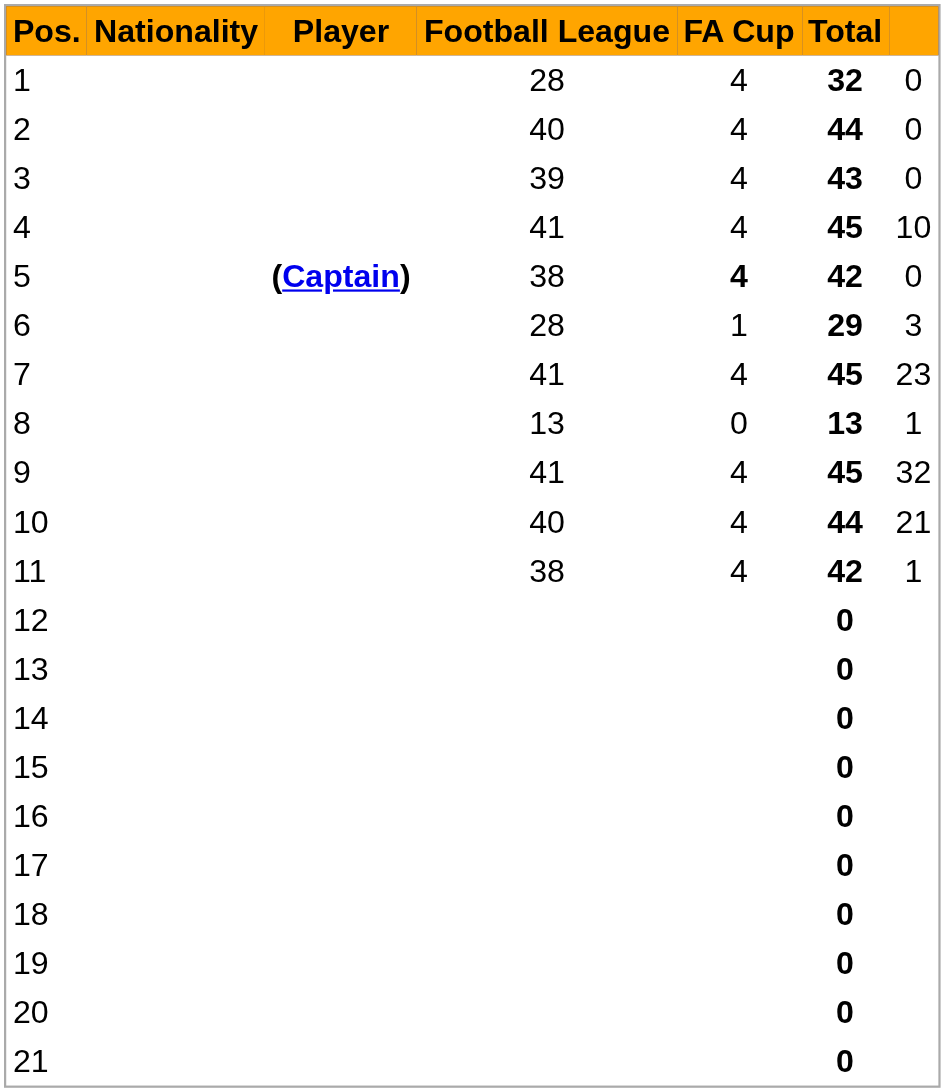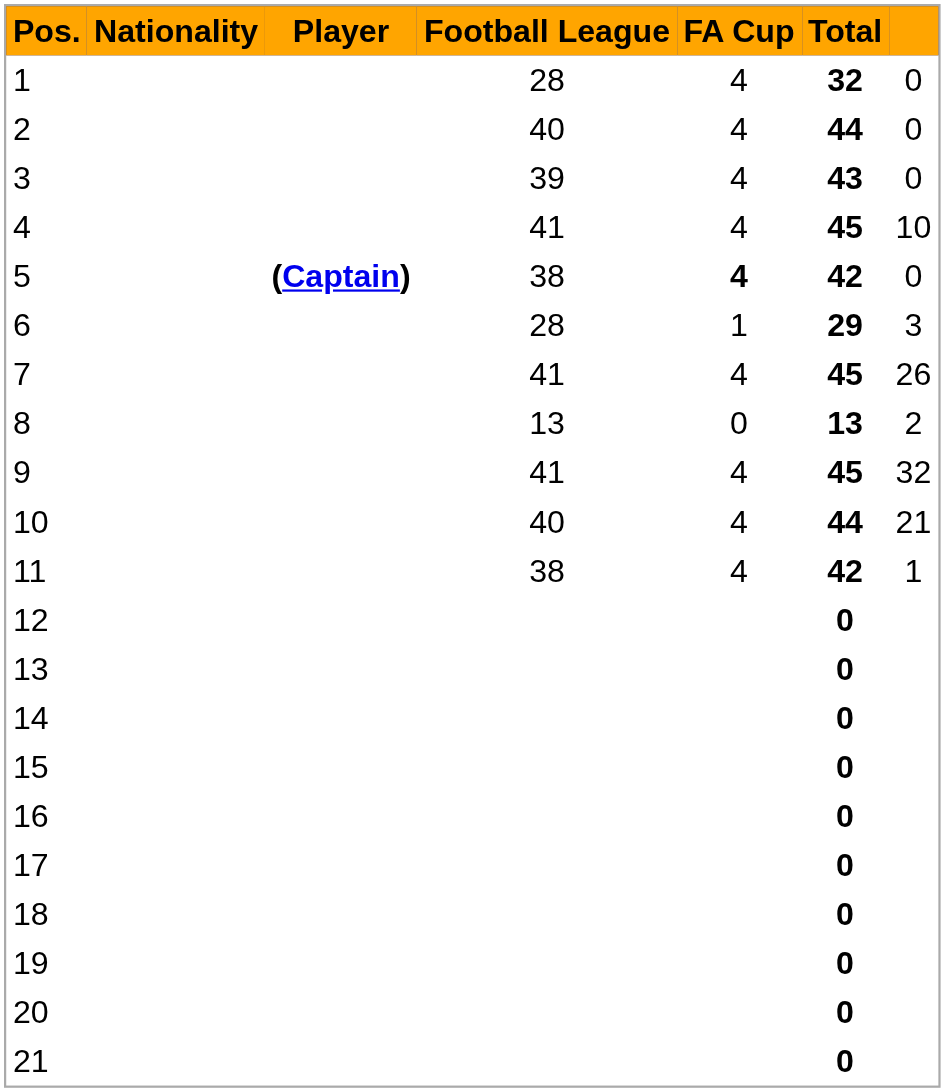(913, 374) 23 -> (913, 374) 26
(913, 423) 1 -> (913, 423) 2
